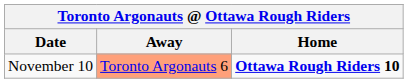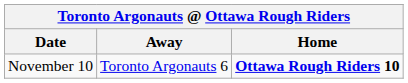(164, 66) lightsalmon background -> (164, 66) no background
